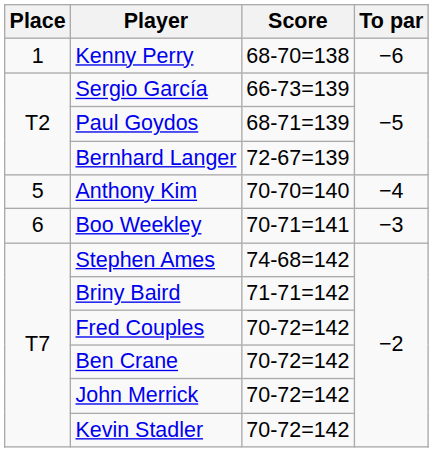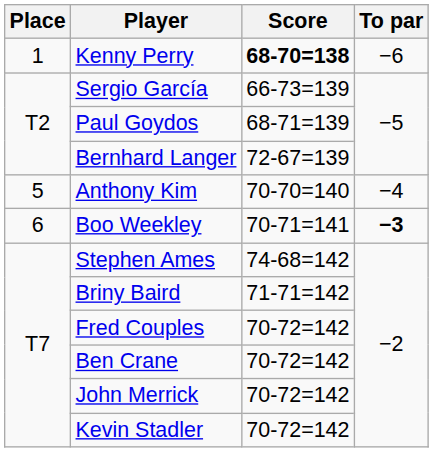(298, 55) normal -> (298, 55) bold
(391, 225) normal -> (391, 225) bold
